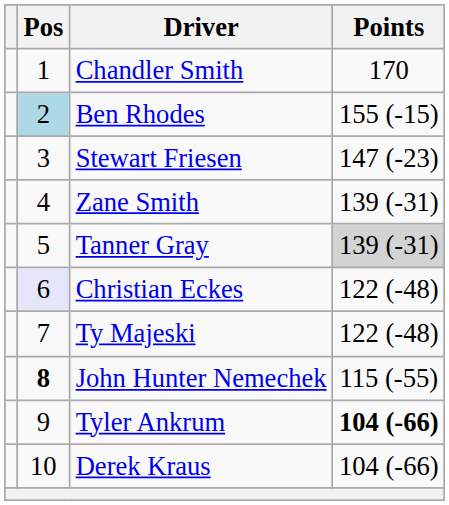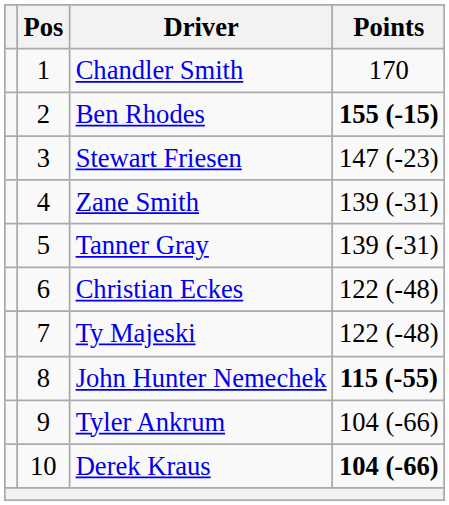(43, 114) lightblue background -> (43, 114) no background
(389, 114) normal -> (389, 114) bold
(389, 245) lightgrey background -> (389, 245) no background
(43, 289) lavender background -> (43, 289) no background
(43, 377) bold -> (43, 377) normal
(389, 377) normal -> (389, 377) bold
(389, 421) bold -> (389, 421) normal
(389, 465) normal -> (389, 465) bold
